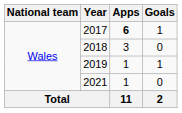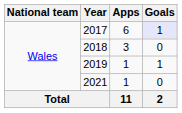(126, 30) bold -> (126, 30) normal
(160, 30) no background -> (160, 30) lavender background
